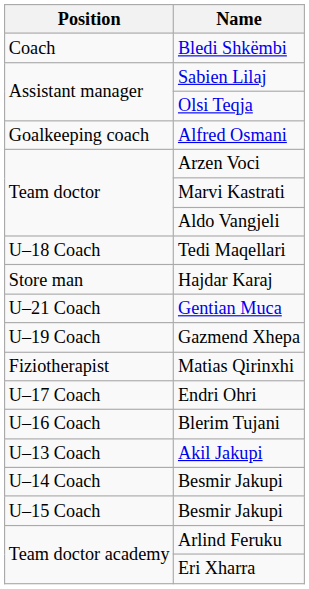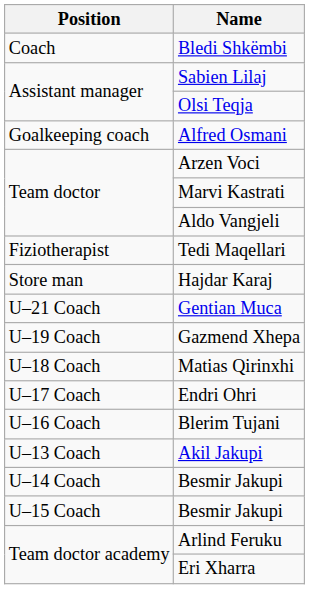(55, 250) U–18 Coach -> (59, 250) Fiziotherapist
(59, 366) Fiziotherapist -> (55, 366) U–18 Coach
